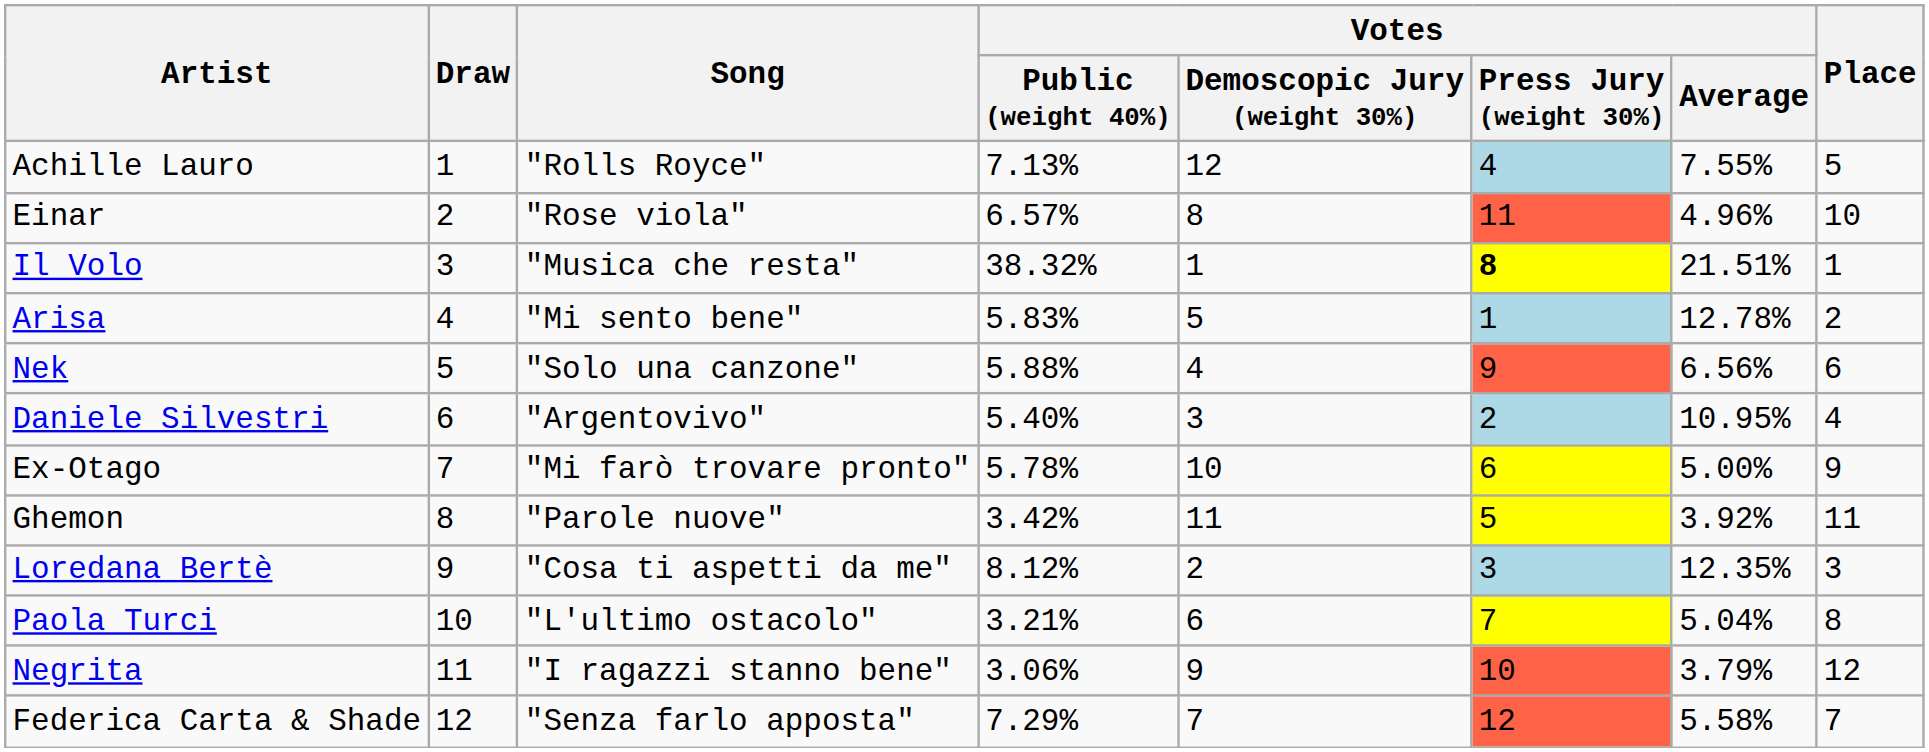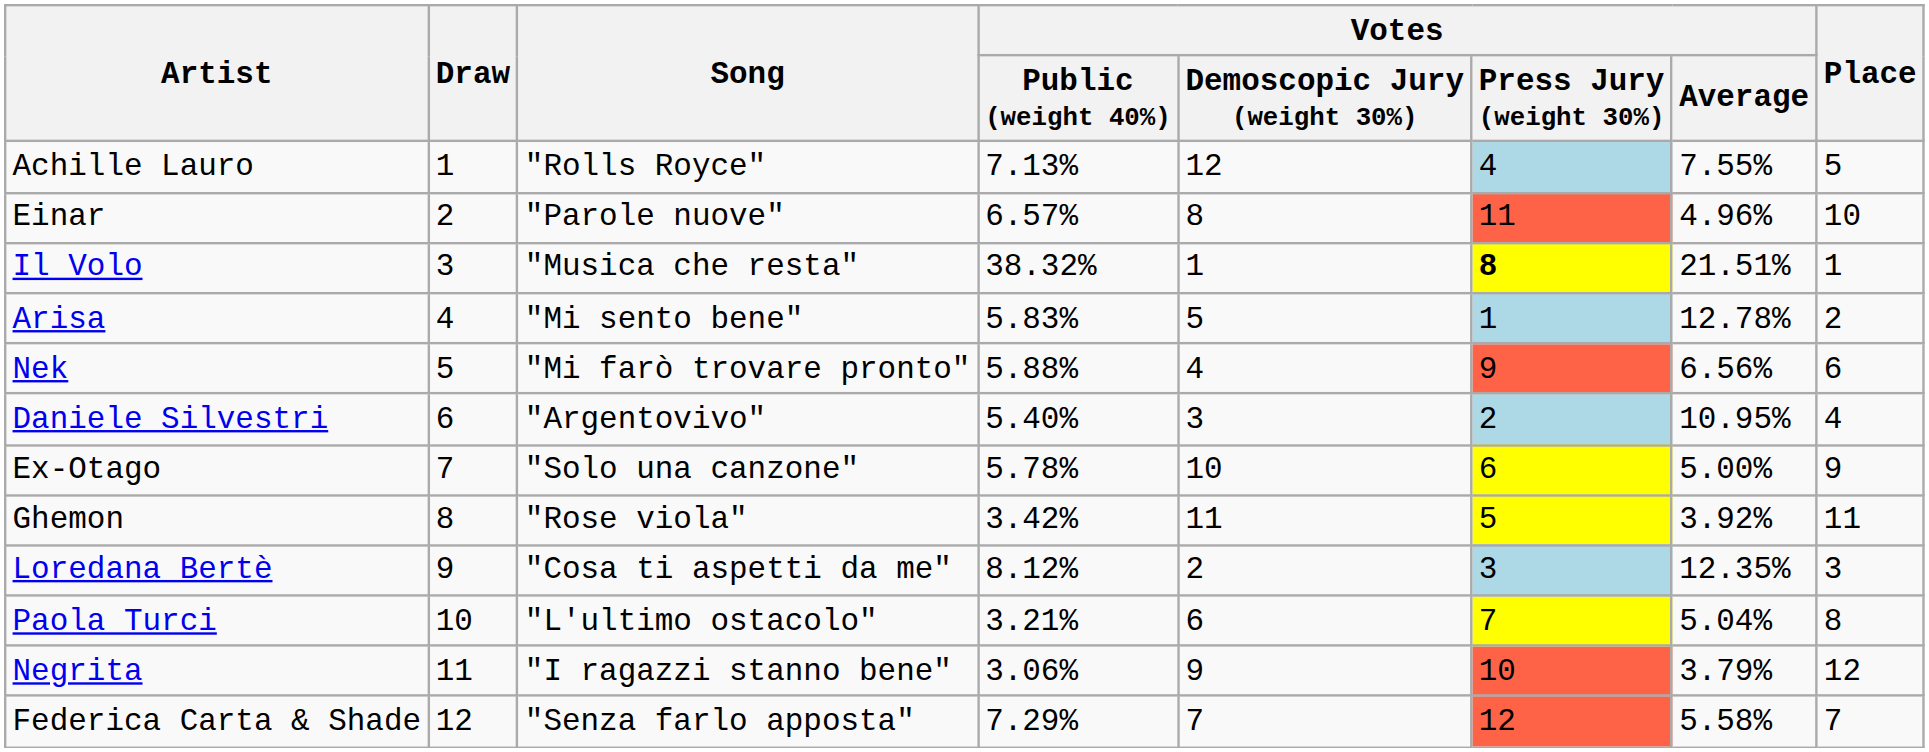(636, 217) "Rose viola" -> (655, 217) "Parole nuove"
(692, 369) "Solo una canzone" -> (748, 369) "Mi farò trovare pronto"
(748, 470) "Mi farò trovare pronto" -> (692, 470) "Solo una canzone"
(655, 520) "Parole nuove" -> (636, 520) "Rose viola"
